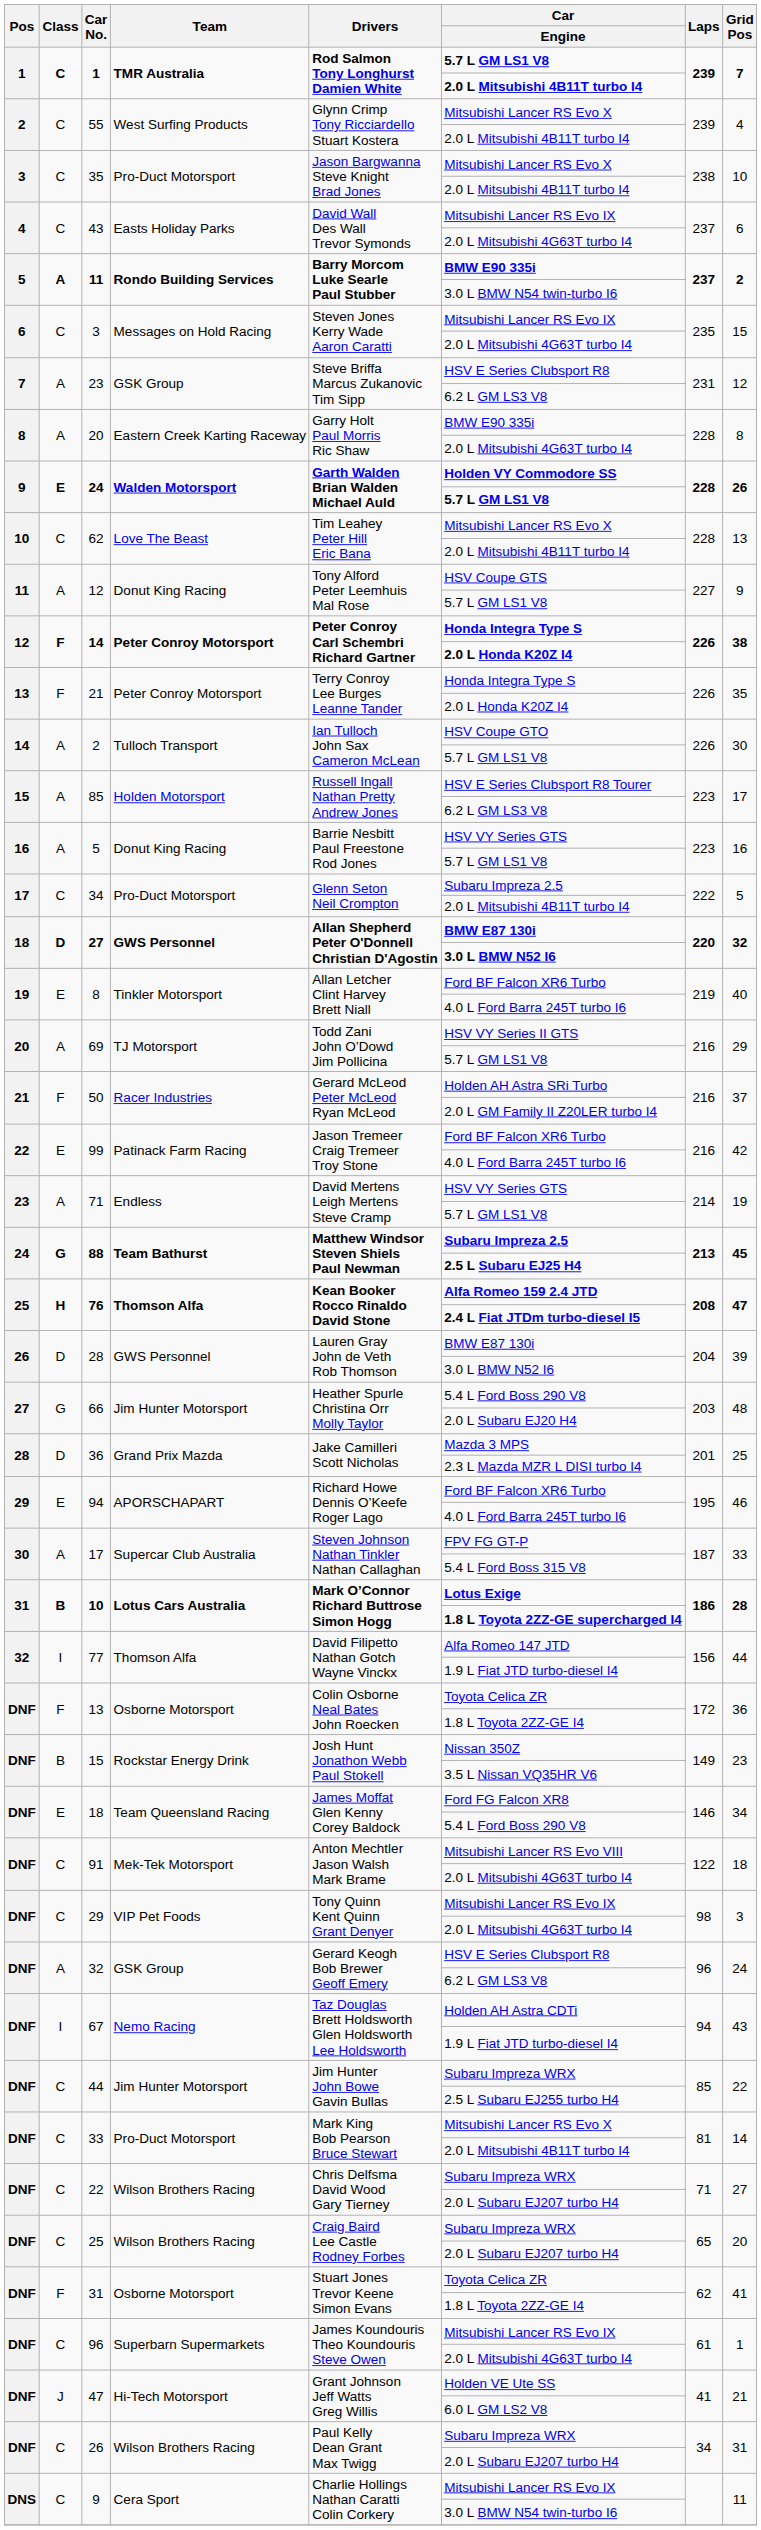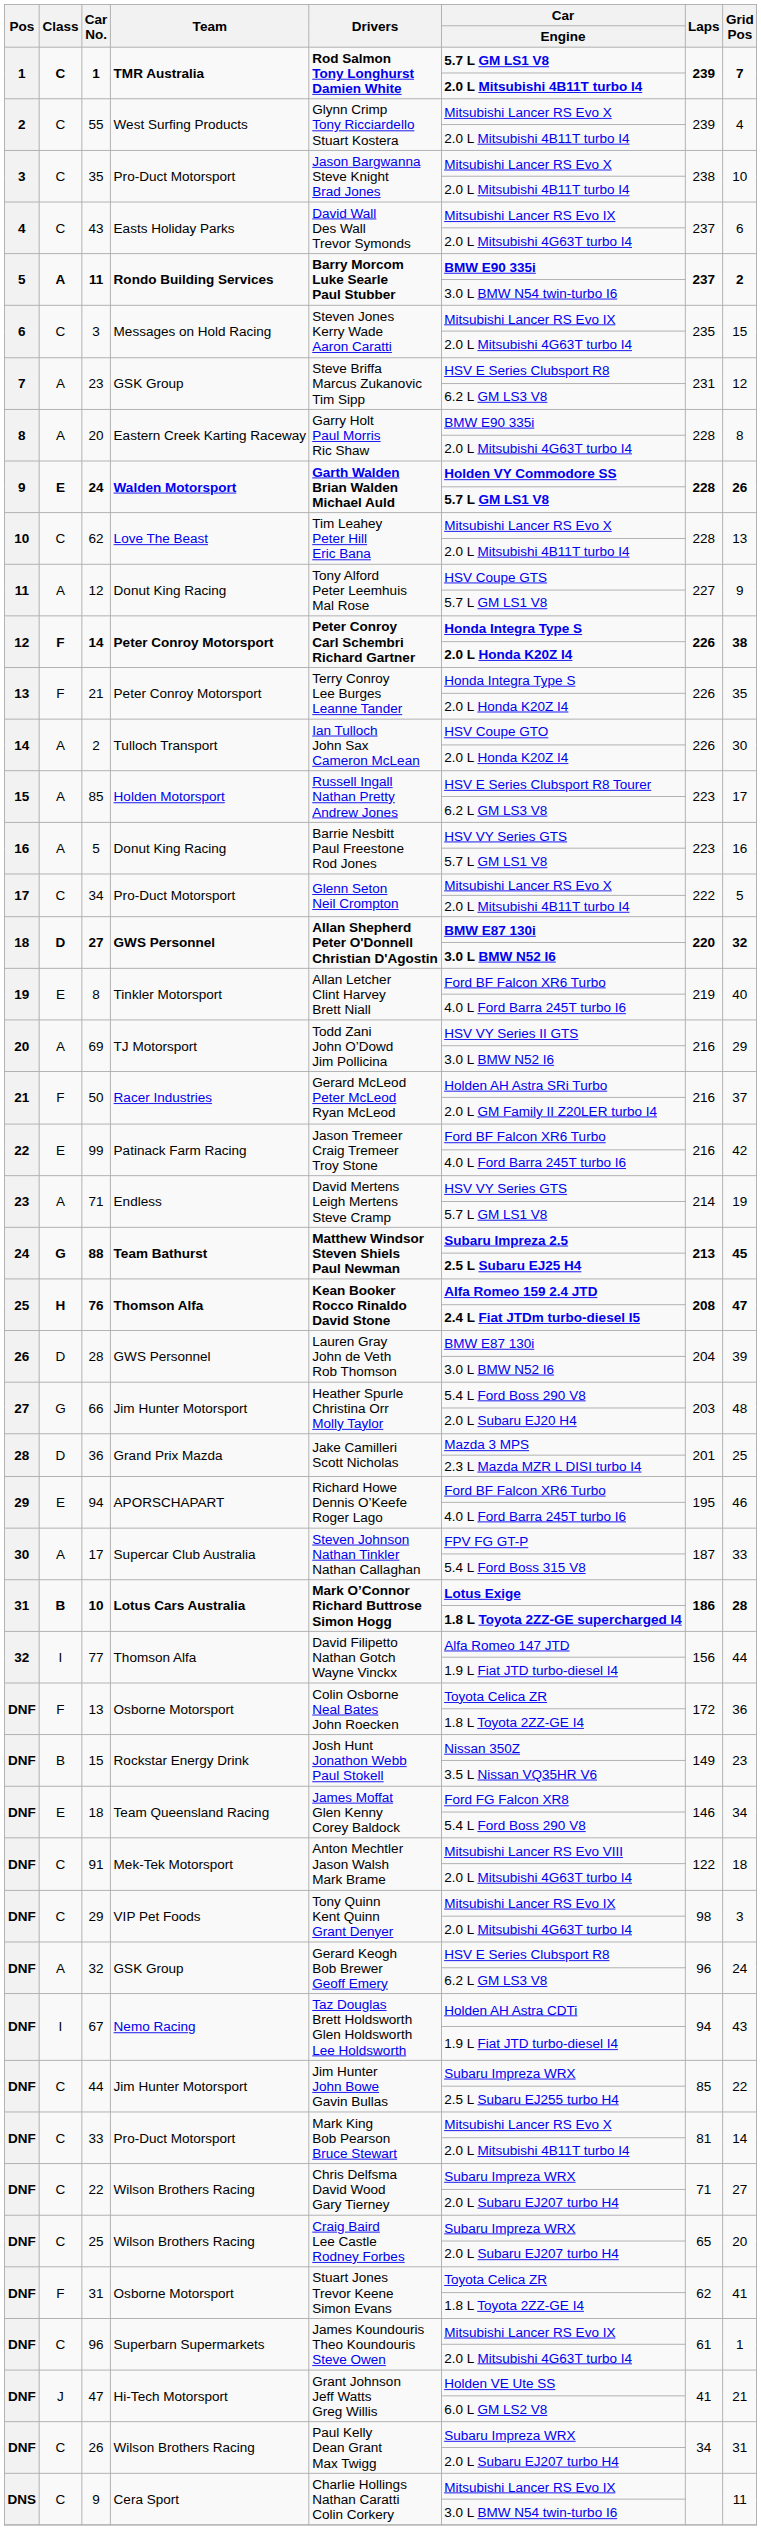(496, 758) 5.7 L GM LS1 V8 -> (506, 758) 2.0 L Honda K20Z I4
(504, 885) Subaru Impreza 2.5 -> (528, 885) Mitsubishi Lancer RS Evo X
(496, 1059) 5.7 L GM LS1 V8 -> (499, 1059) 3.0 L BMW N52 I6
